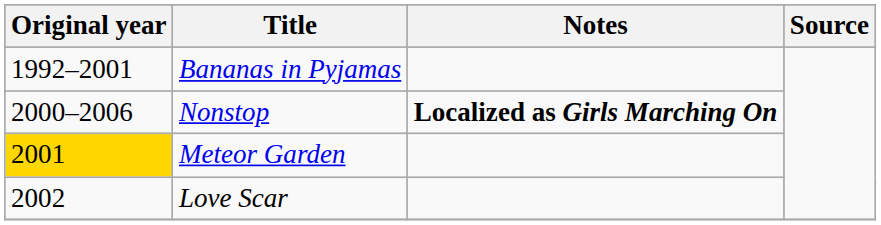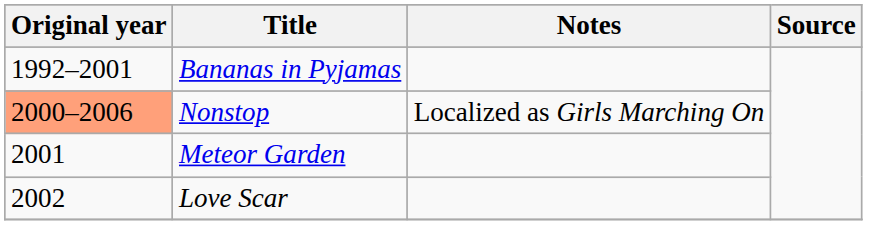(72, 111) no background -> (72, 111) lightsalmon background
(596, 111) bold -> (589, 111) normal
(38, 154) gold background -> (38, 154) no background
